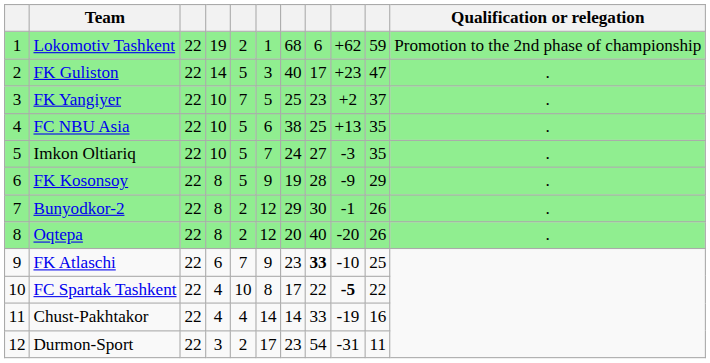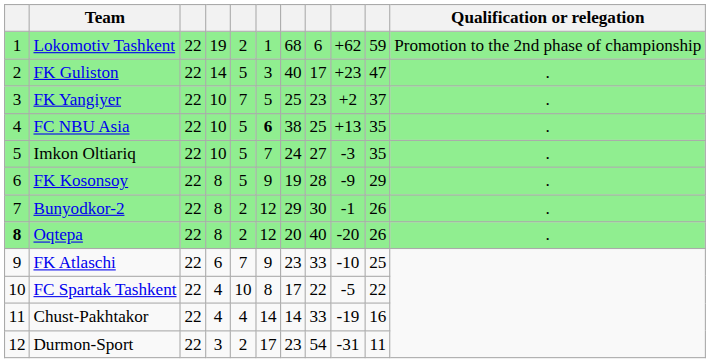(268, 126) normal -> (268, 126) bold
(17, 235) normal -> (17, 235) bold
(318, 262) bold -> (318, 262) normal
(348, 289) bold -> (348, 289) normal
